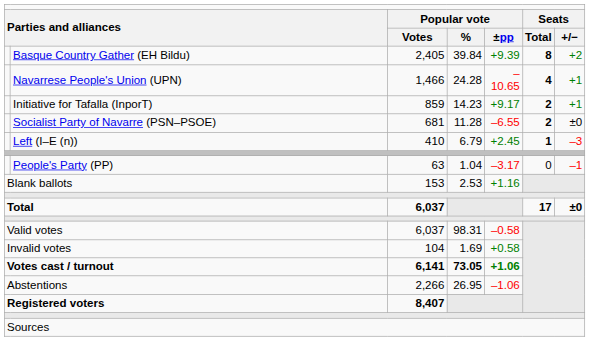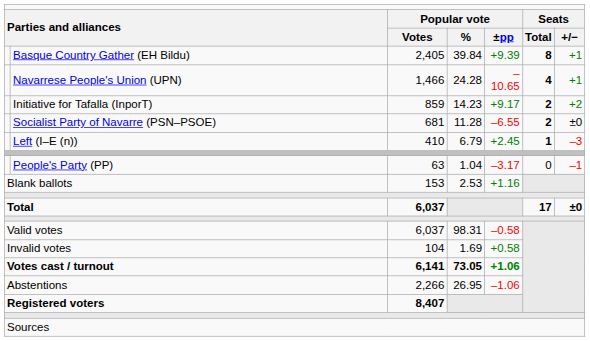(576, 55) +2 -> (576, 55) +1
(576, 104) +1 -> (576, 104) +2
